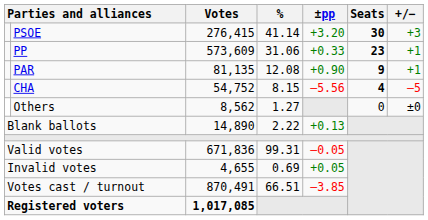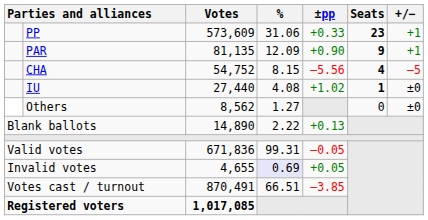- row: (27, 32)
(282, 70) 12.08 -> (282, 51) 12.09
+ row: (33, 88)
(286, 168) no background -> (286, 168) lavender background
